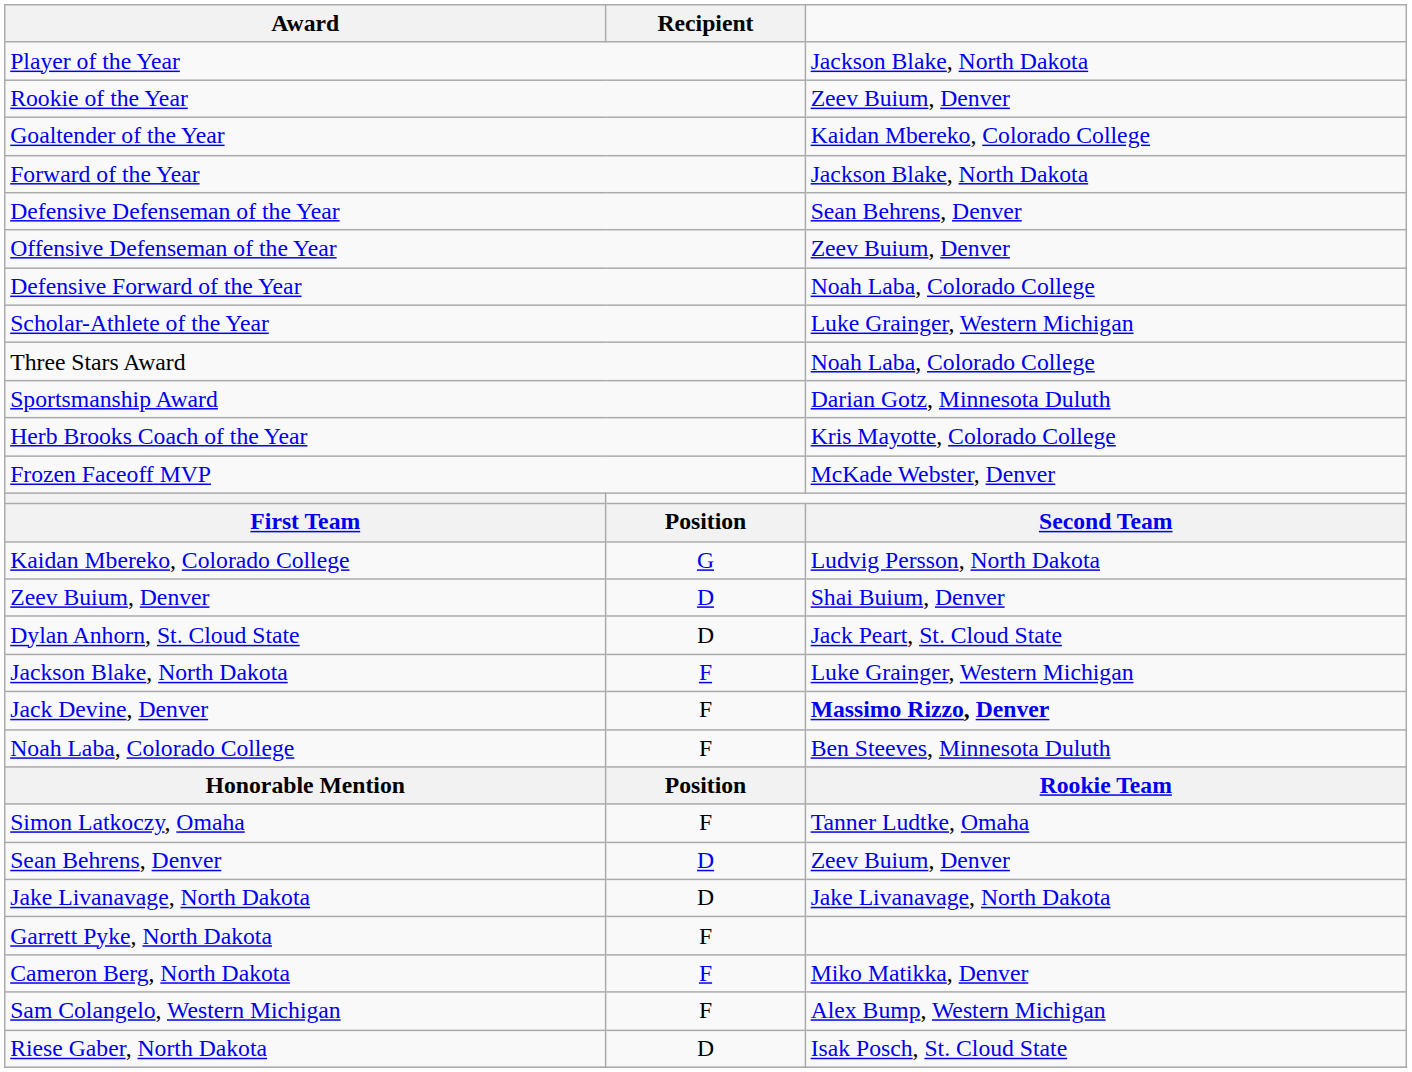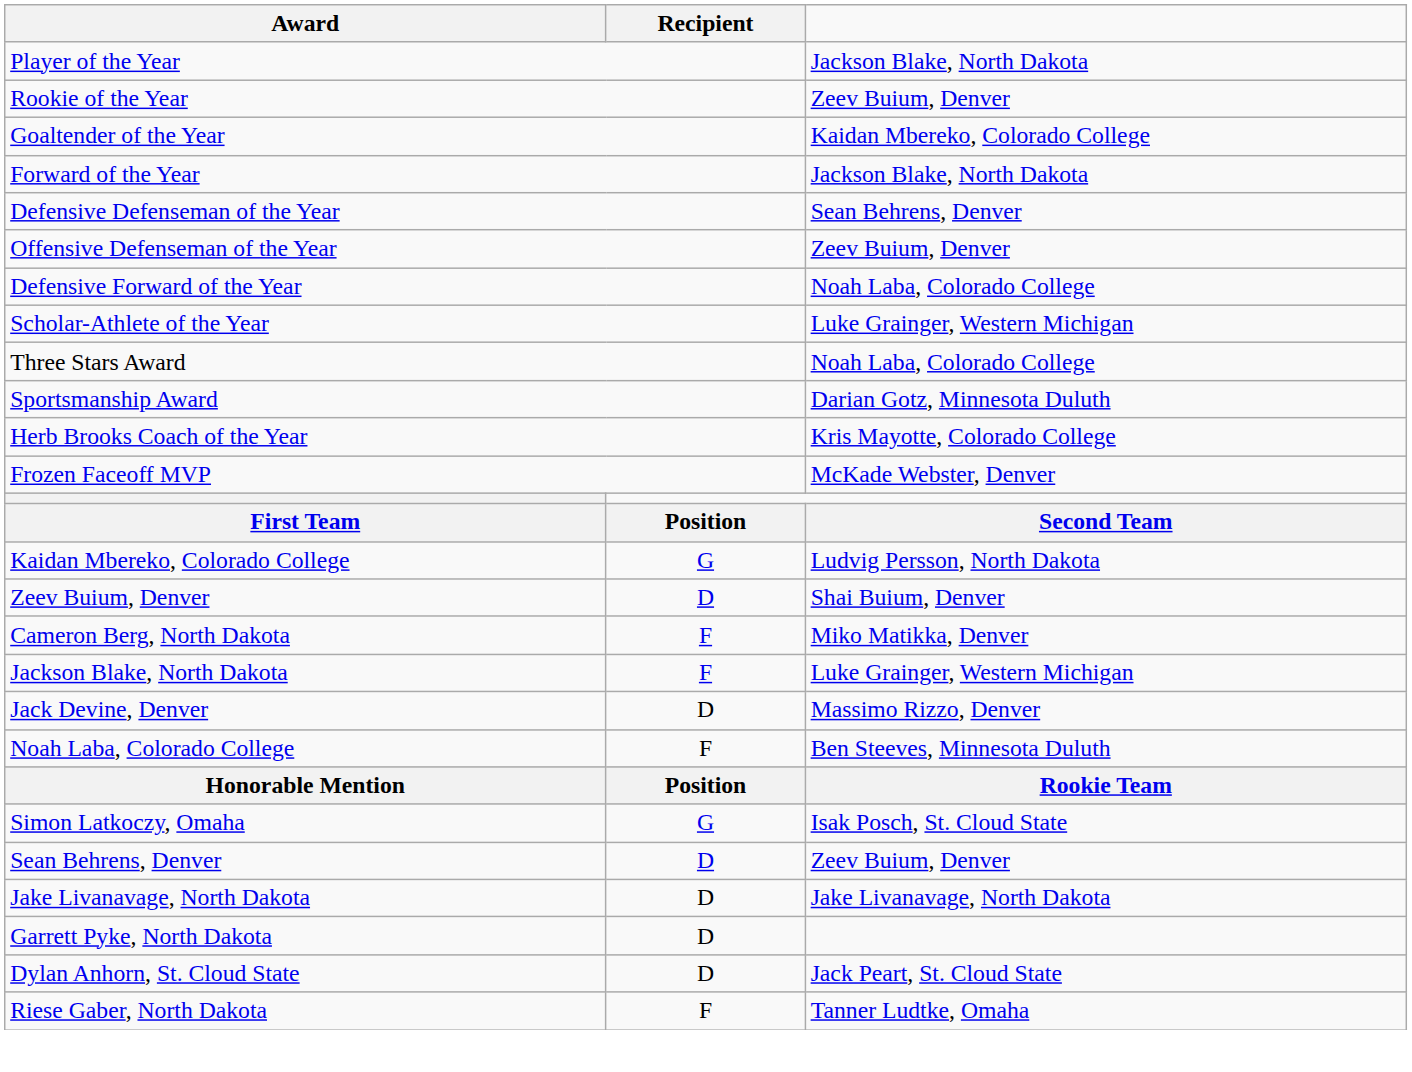rows swapped: (155, 635) <-> (150, 973)
(705, 710) F -> (705, 710) D
(930, 710) bold -> (925, 710) normal
(705, 822) F -> (705, 822) G
(920, 822) Tanner Ludtke, Omaha -> (939, 822) Isak Posch, St. Cloud State
(705, 935) F -> (705, 935) D
- row: (175, 1010)
(705, 1048) D -> (705, 1010) F
(939, 1048) Isak Posch, St. Cloud State -> (920, 1010) Tanner Ludtke, Omaha
